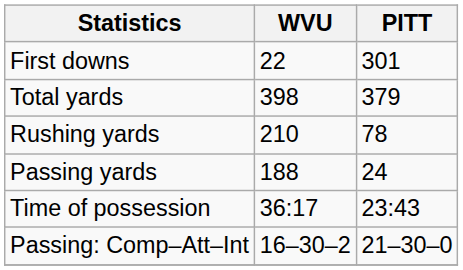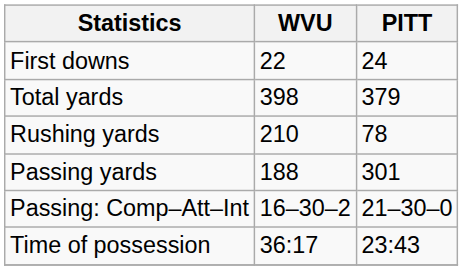(381, 60) 301 -> (375, 60) 24
(375, 171) 24 -> (381, 171) 301
rows swapped: (130, 245) <-> (110, 208)
